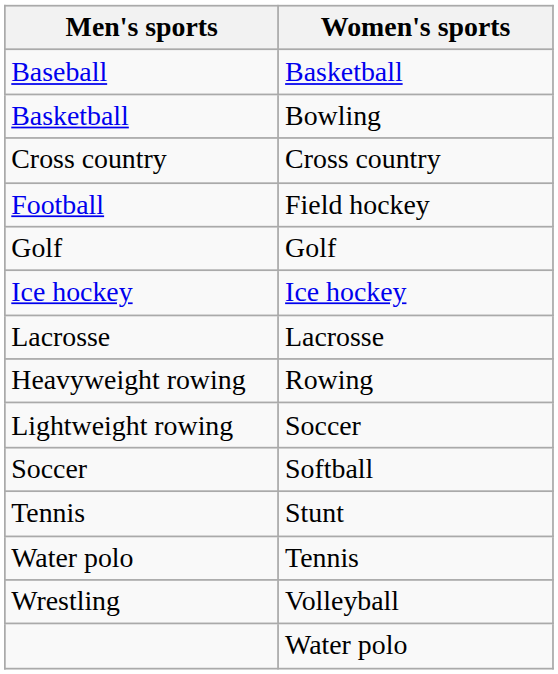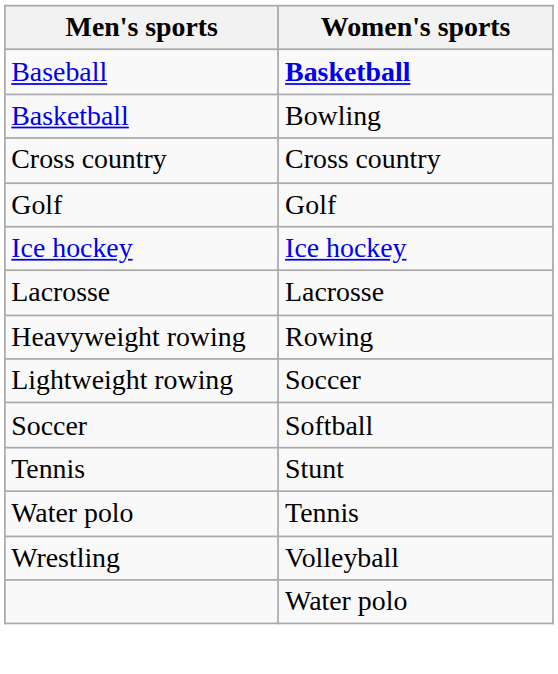(344, 71) normal -> (348, 71) bold
- row: (58, 204)
